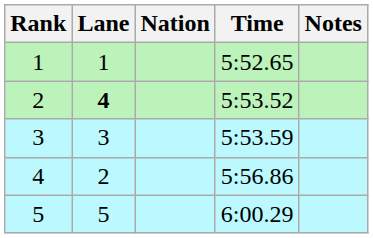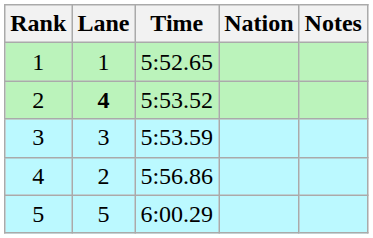columns swapped: (175, 23) <-> (257, 23)
